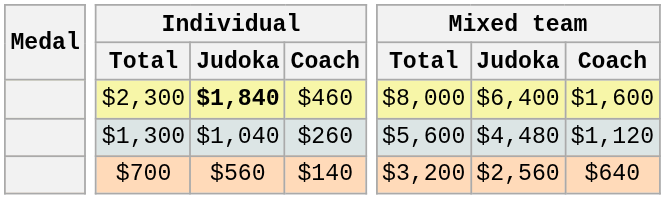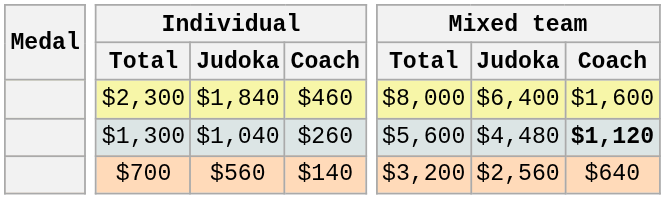(238, 99) bold -> (238, 99) normal
(612, 137) normal -> (612, 137) bold
